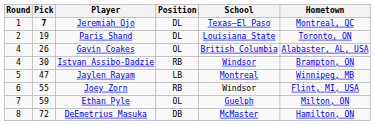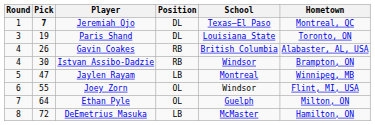(18, 37) 2 -> (18, 37) 3
(177, 50) OL -> (177, 50) RB
(177, 89) RB -> (177, 89) OL
(44, 102) 59 -> (44, 102) 64
(177, 115) DB -> (177, 115) LB
